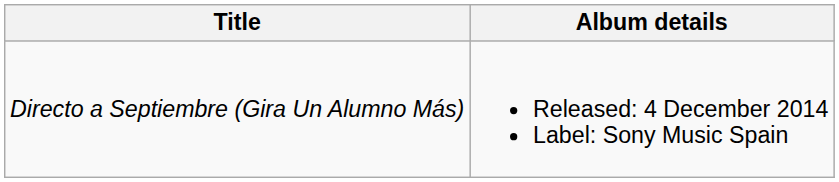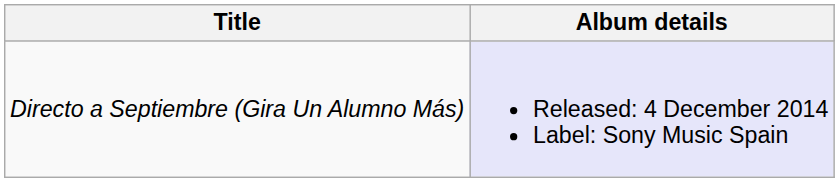(652, 122) no background -> (652, 122) lavender background
